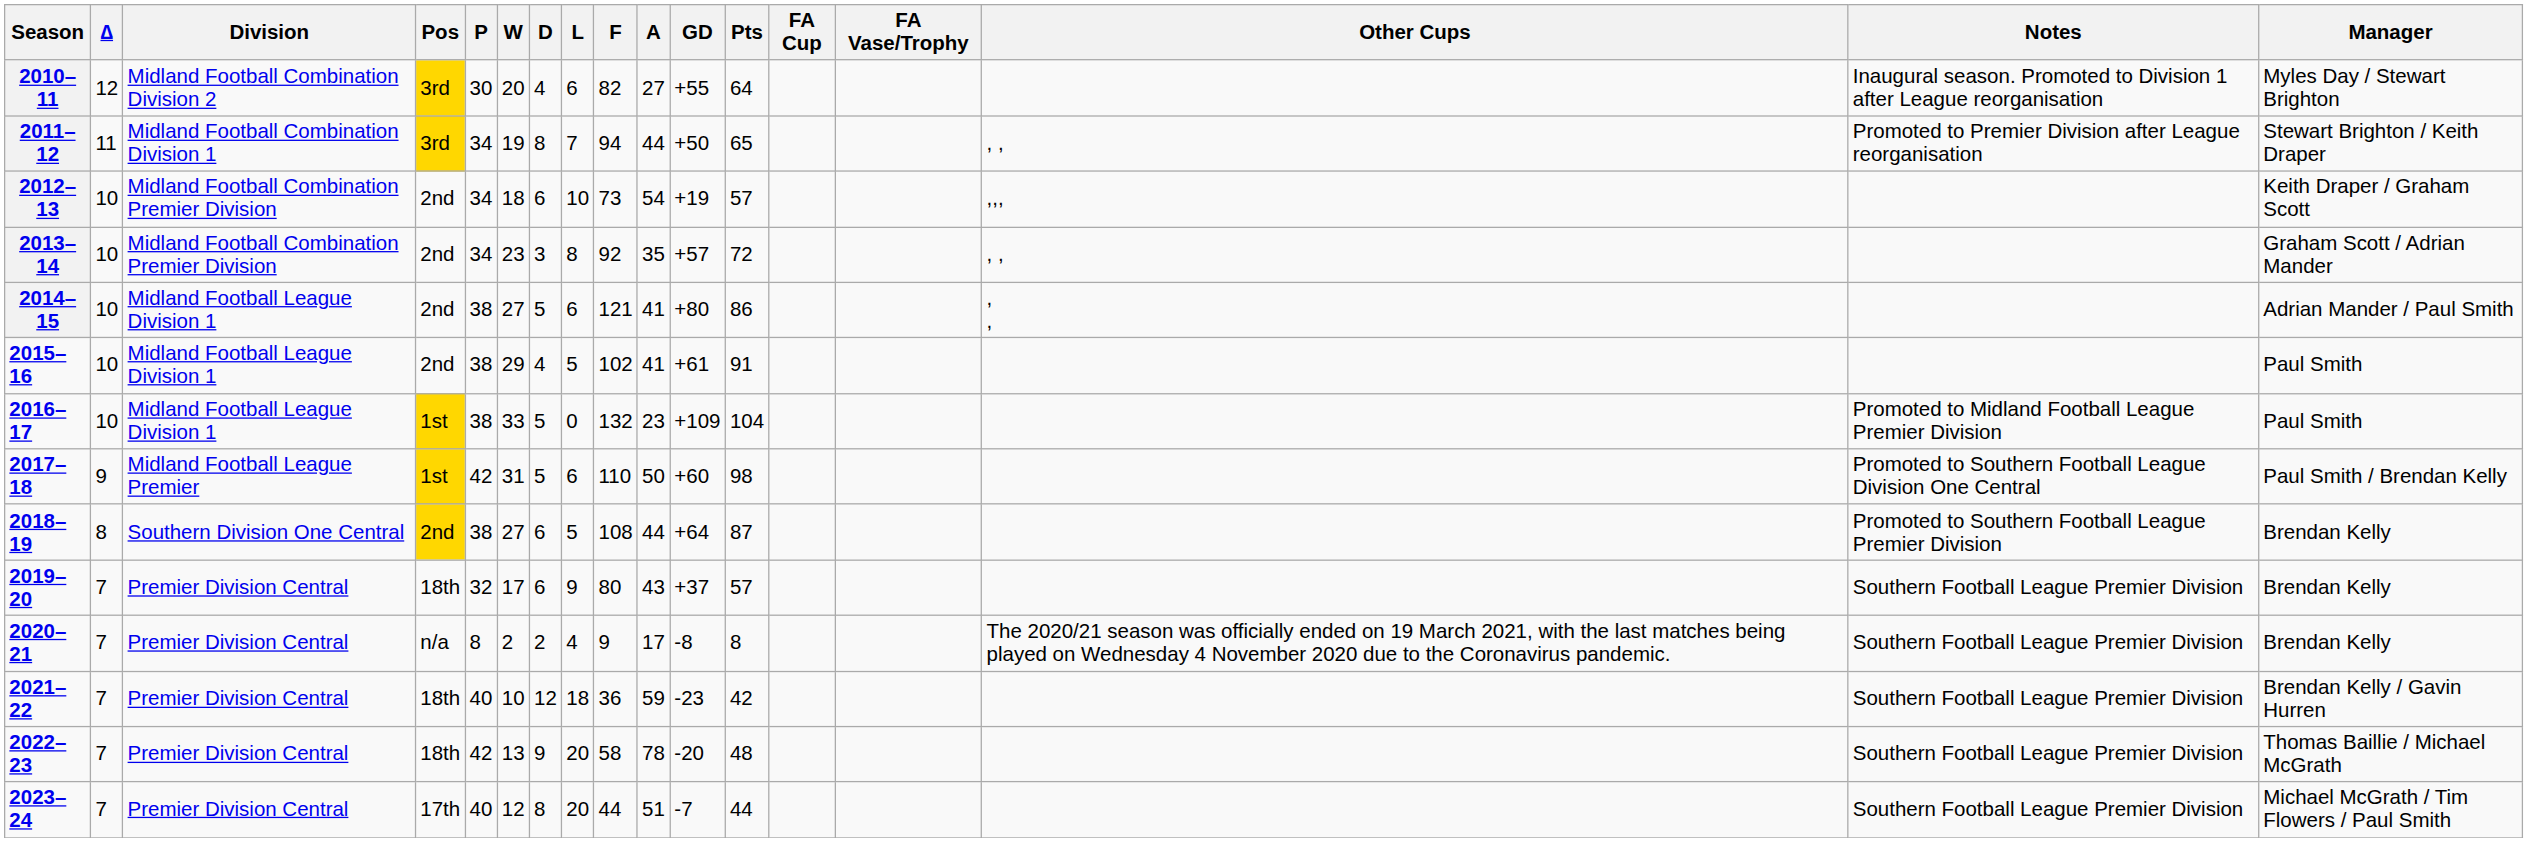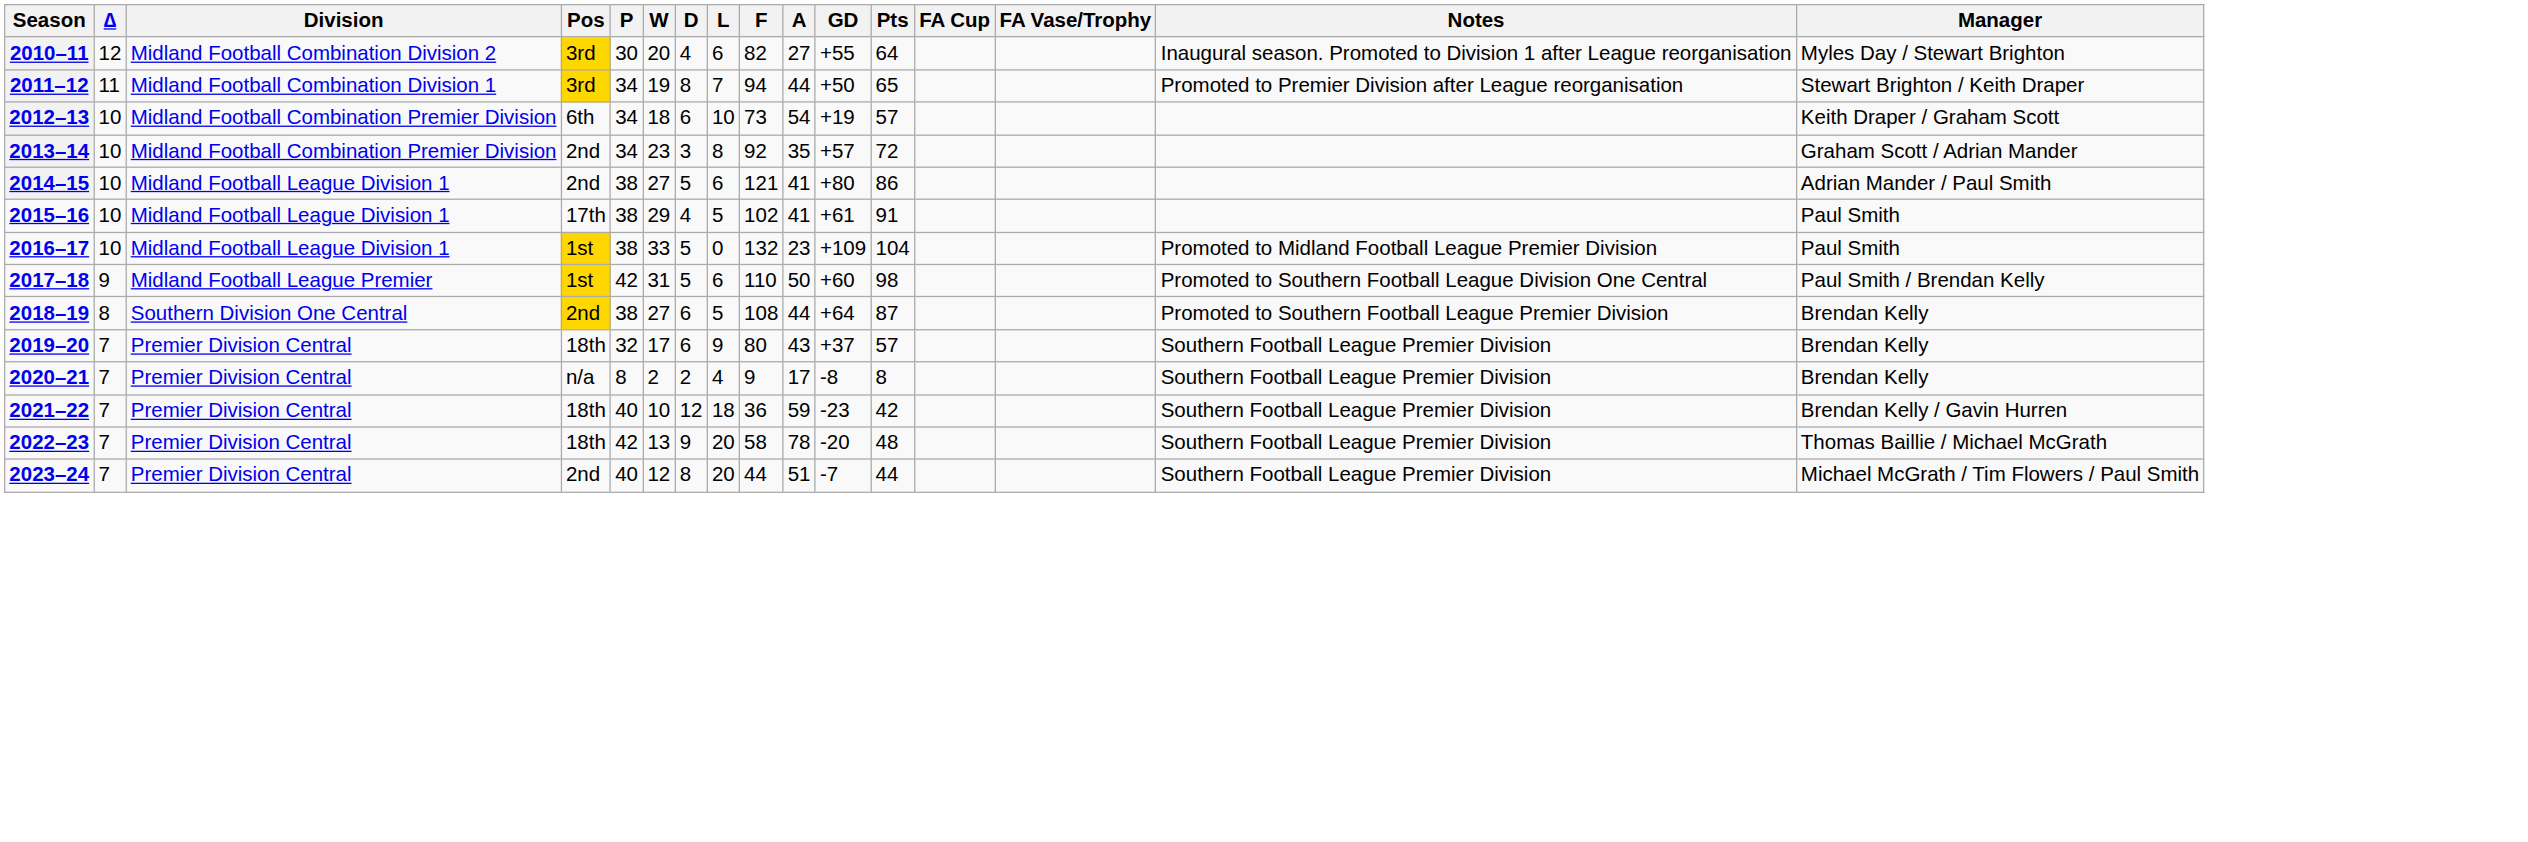- column: (1415, 32)
(437, 198) 2nd -> (580, 118) 6th
(437, 365) 2nd -> (586, 215) 17th
(440, 809) 17th -> (583, 475) 2nd
